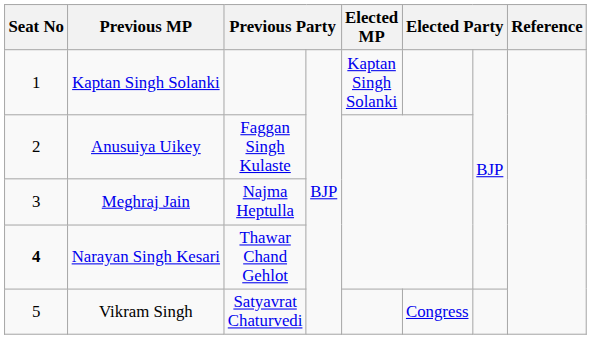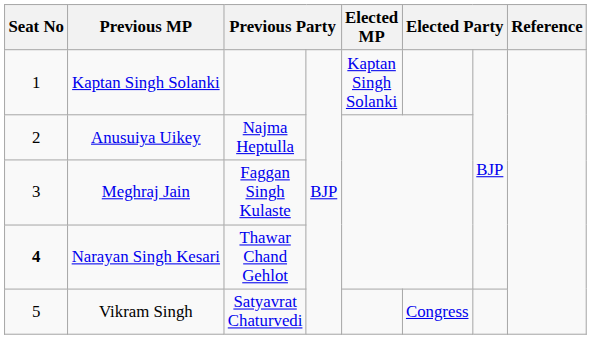(265, 146) Faggan Singh Kulaste -> (265, 137) Najma Heptulla
(265, 201) Najma Heptulla -> (265, 192) Faggan Singh Kulaste
